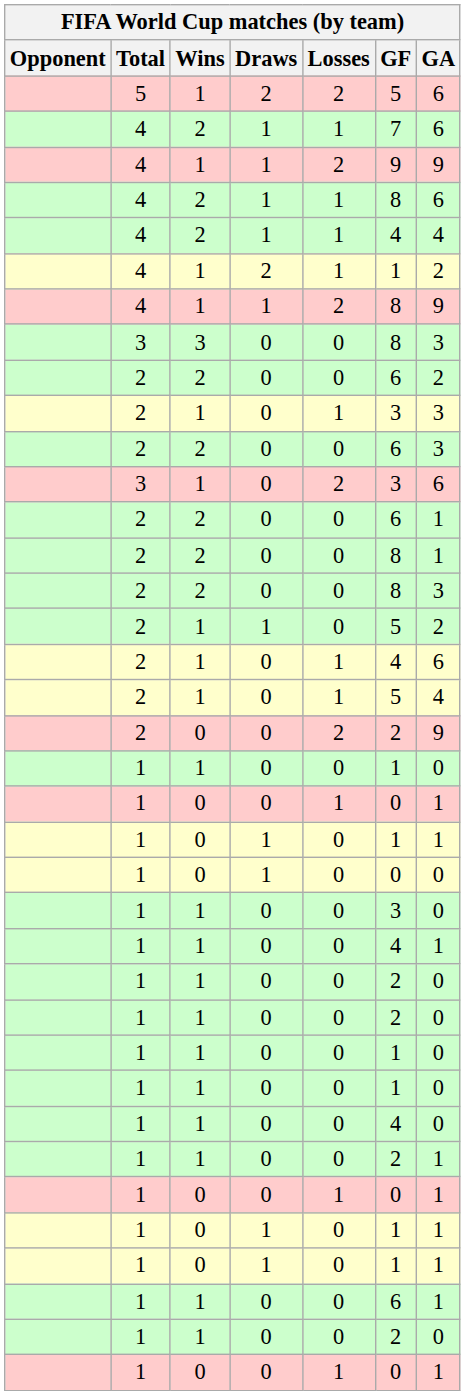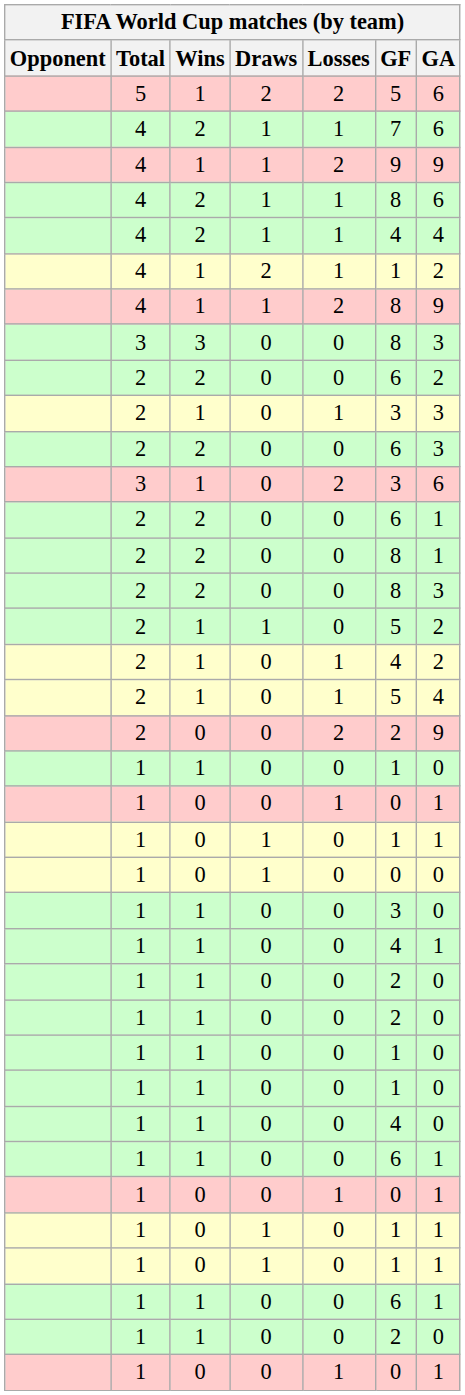(438, 661) 6 -> (438, 661) 2
(396, 1159) 2 -> (396, 1159) 6
